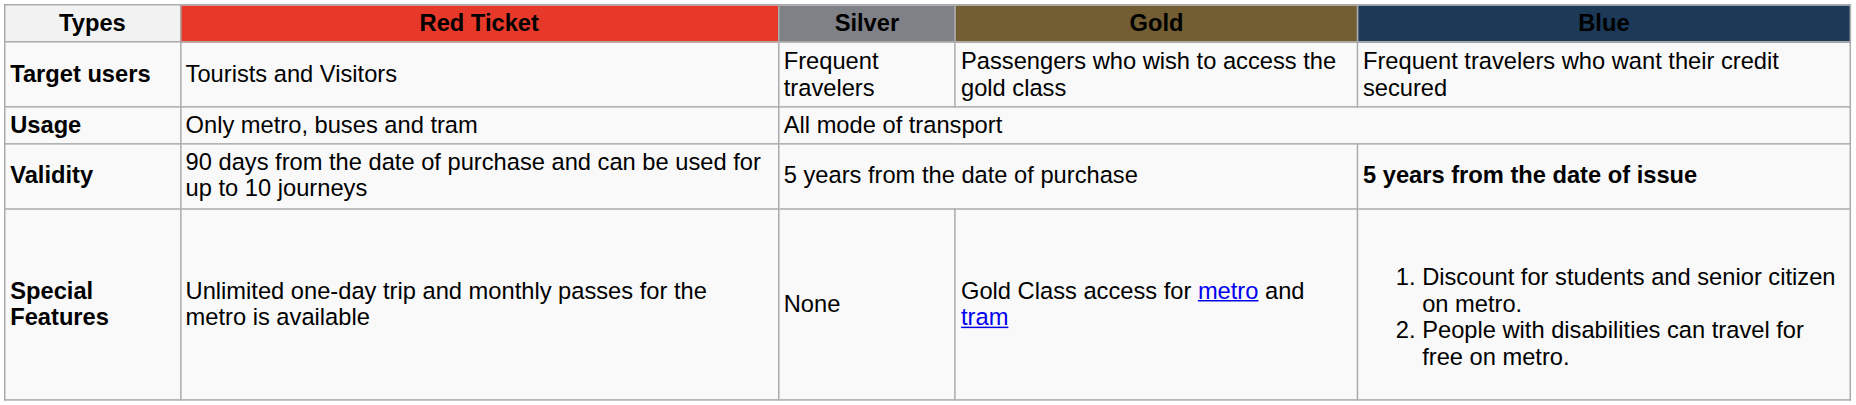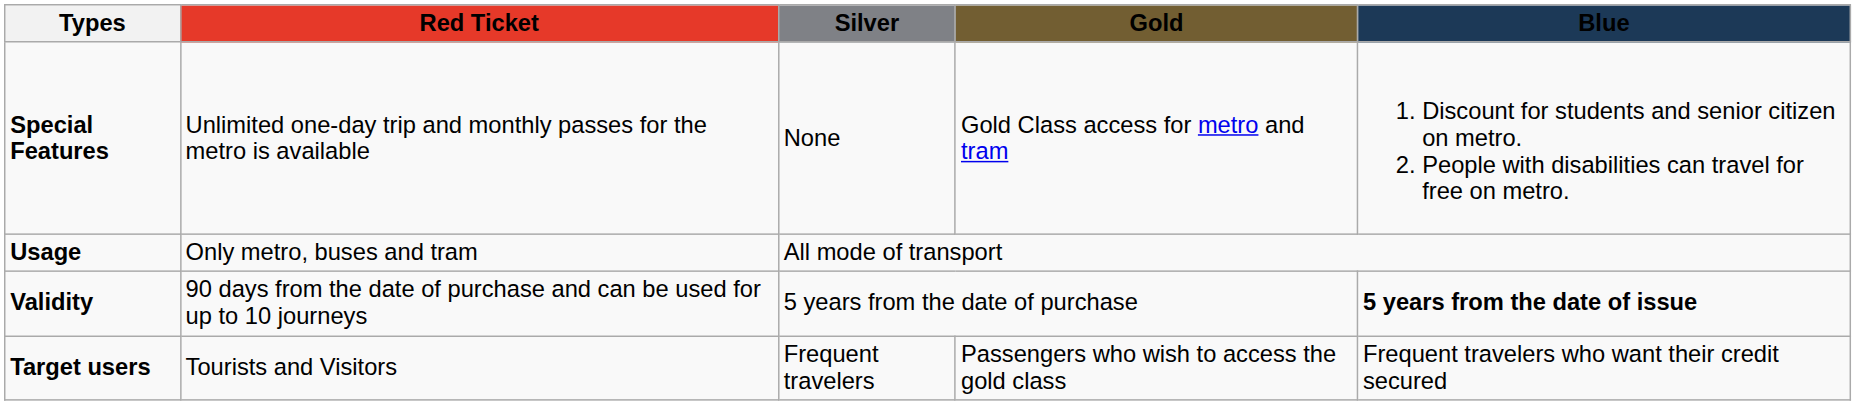rows swapped: (80, 74) <-> (60, 303)
